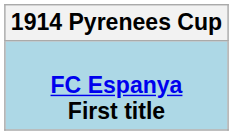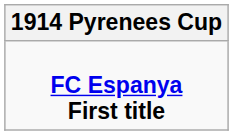(116, 98) lightblue background -> (116, 98) no background
